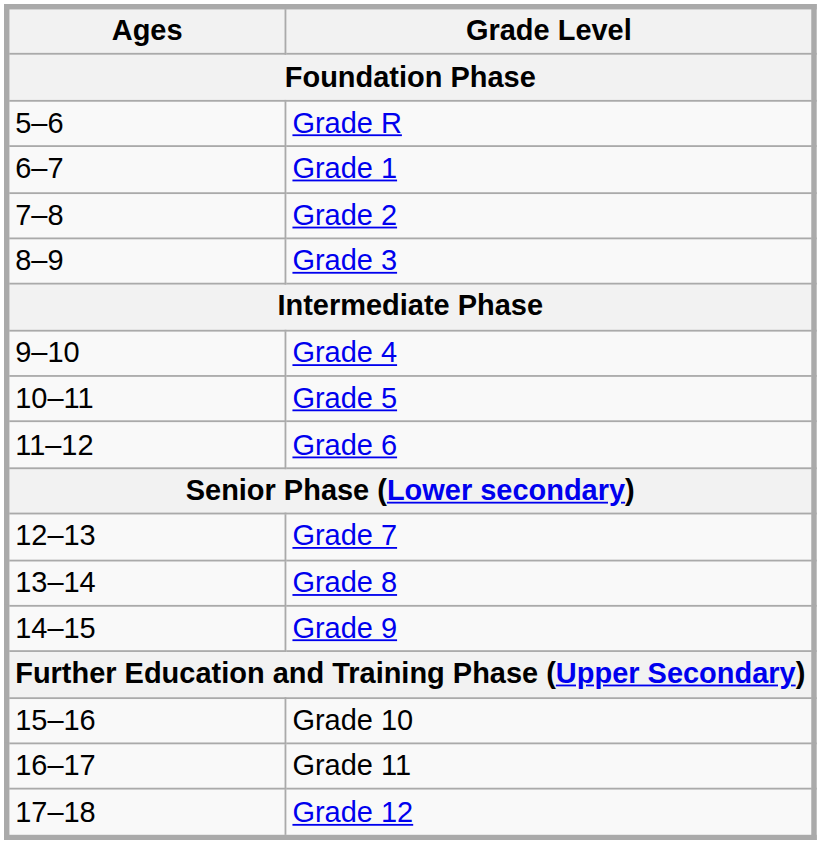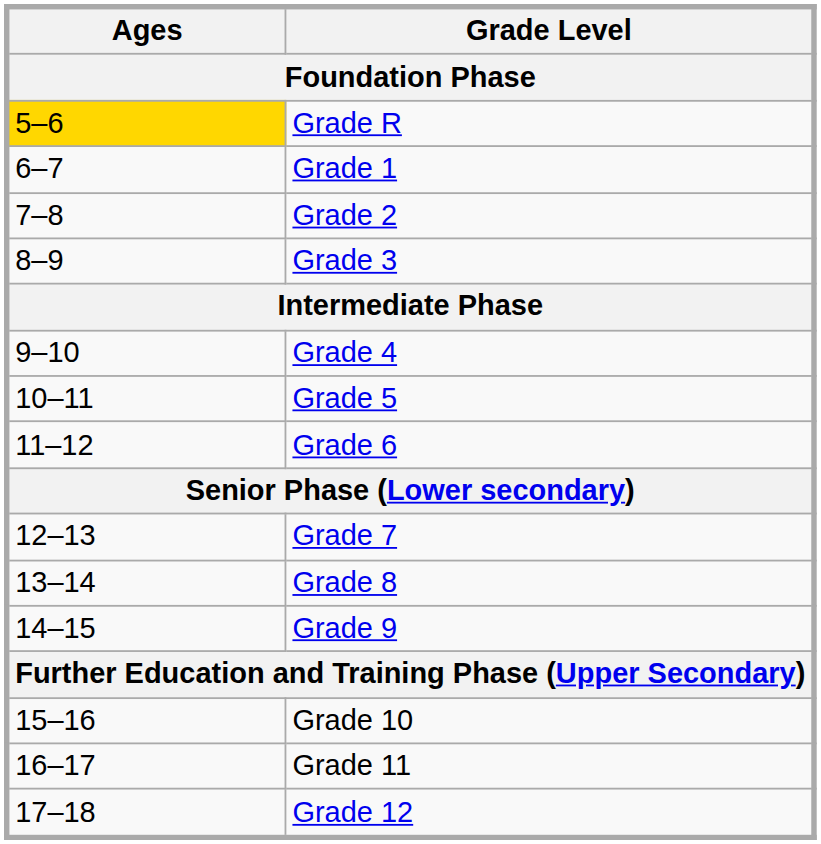(39, 122) no background -> (39, 122) gold background
